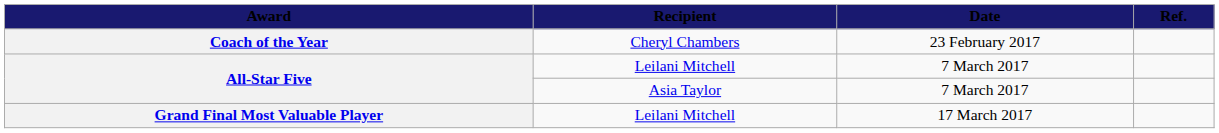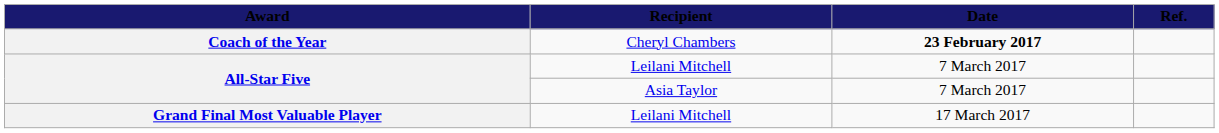(985, 41) normal -> (983, 41) bold
